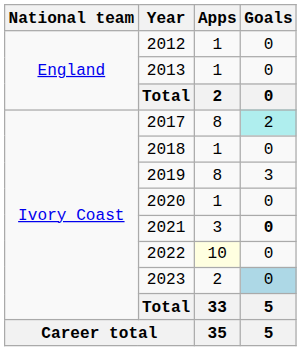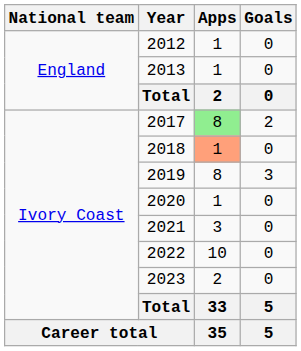(217, 123) no background -> (217, 123) lightgreen background
(269, 123) paleturquoise background -> (269, 123) no background
(217, 149) no background -> (217, 149) lightsalmon background
(269, 228) bold -> (269, 228) normal
(217, 254) lightyellow background -> (217, 254) no background
(269, 280) lightblue background -> (269, 280) no background
